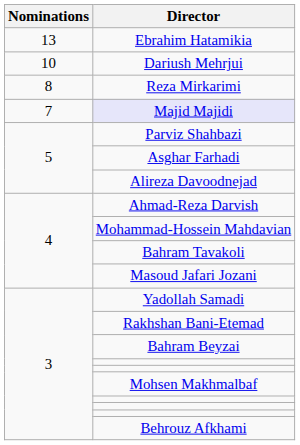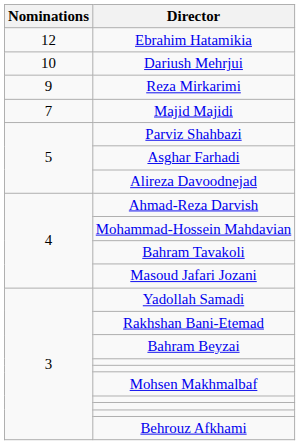(48, 39) 13 -> (48, 39) 12
(48, 87) 8 -> (48, 87) 9
(194, 110) lavender background -> (194, 110) no background
